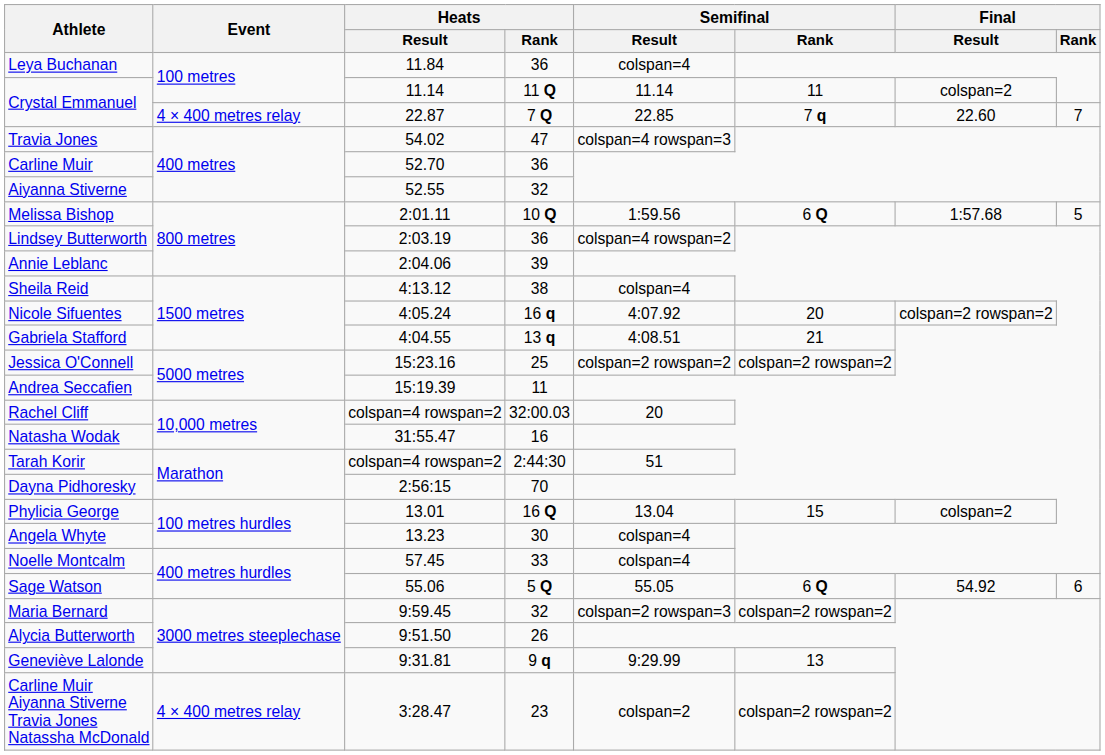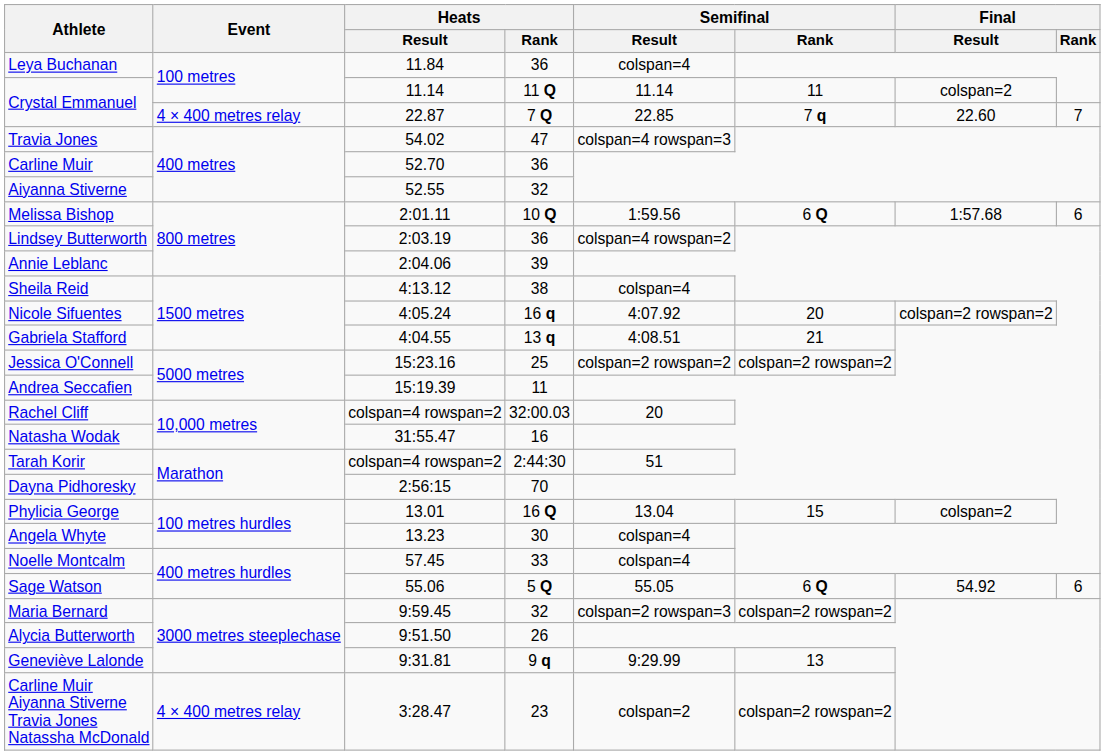(1078, 214) 5 -> (1078, 214) 6
